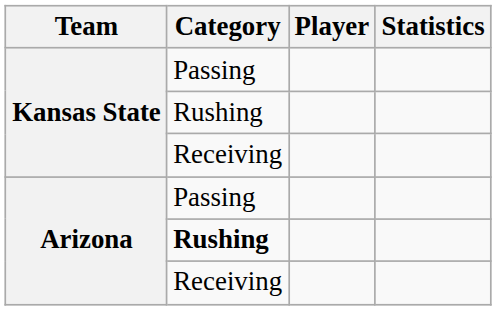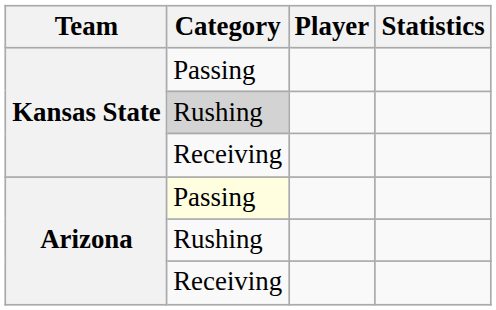(218, 111) no background -> (218, 111) lightgrey background
(214, 197) no background -> (214, 197) lightyellow background
(221, 239) bold -> (218, 239) normal
